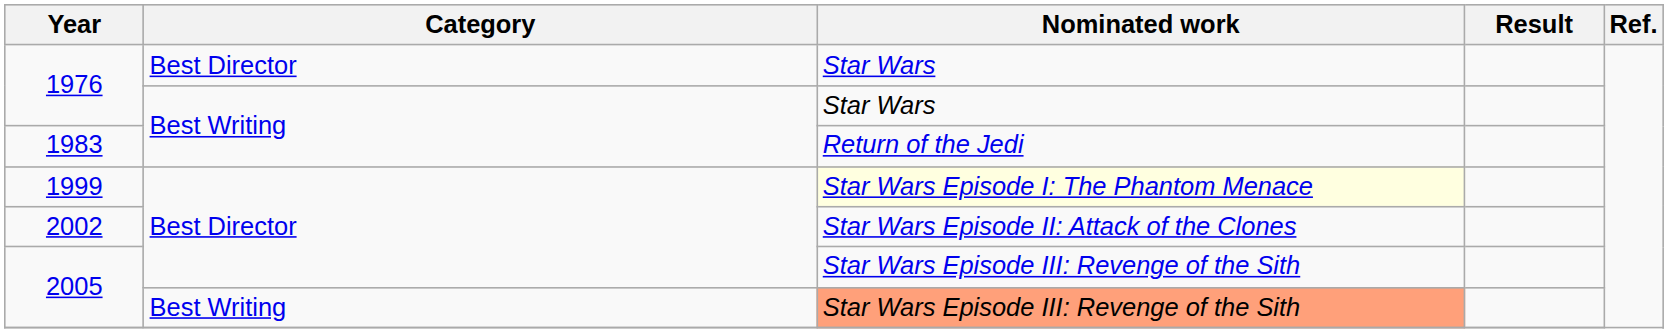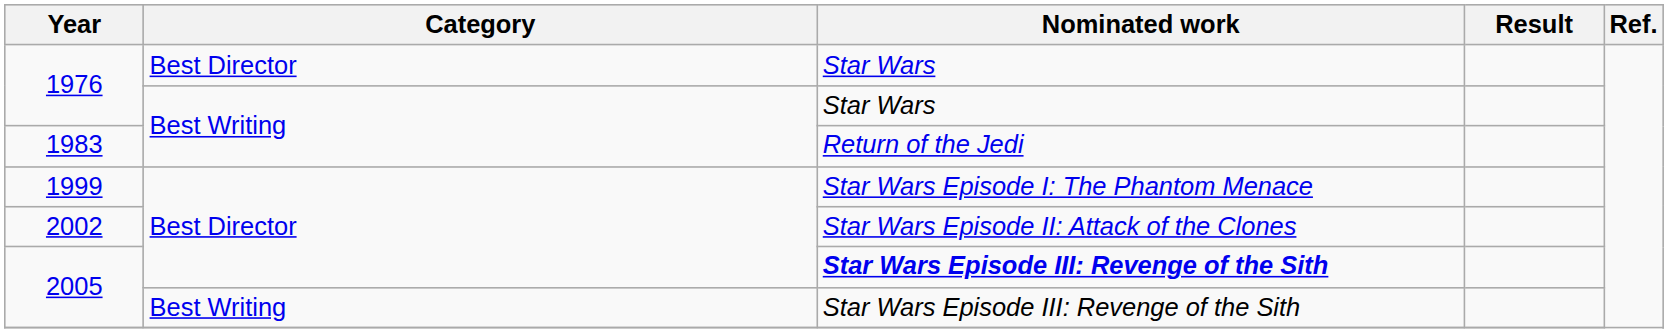(1068, 186) lightyellow background -> (1068, 186) no background
(1061, 266) normal -> (1076, 266) bold
(1061, 307) lightsalmon background -> (1061, 307) no background
